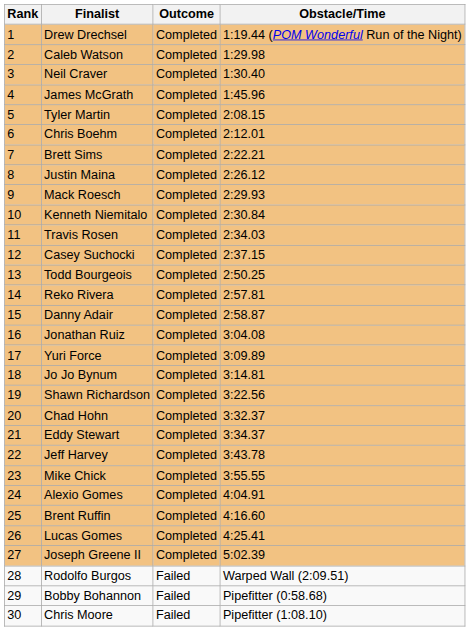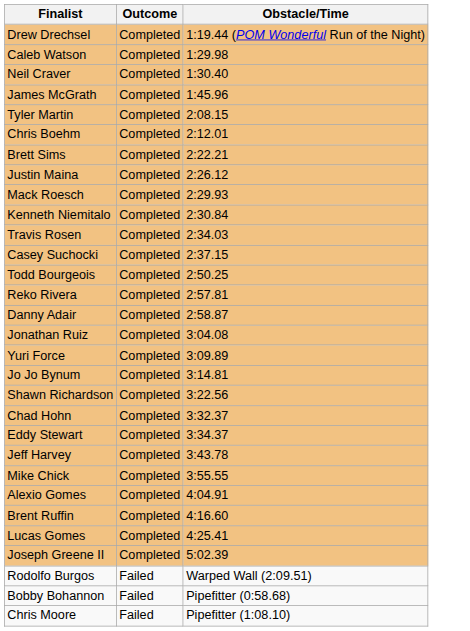- column: (23, 14)
